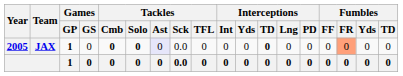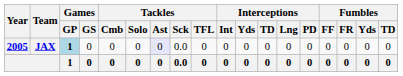(70, 46) no background -> (70, 46) lightblue background
(112, 46) bold -> (112, 46) normal
(138, 46) bold -> (138, 46) normal
(267, 46) bold -> (267, 46) normal
(346, 46) lightsalmon background -> (346, 46) no background
